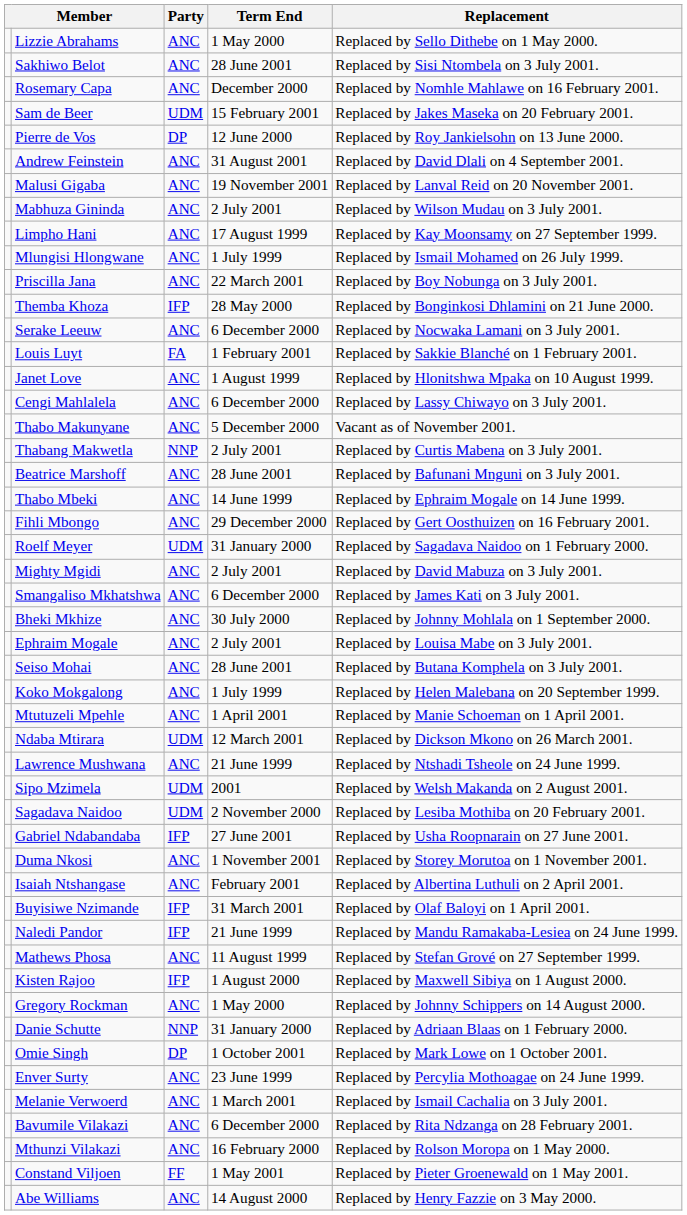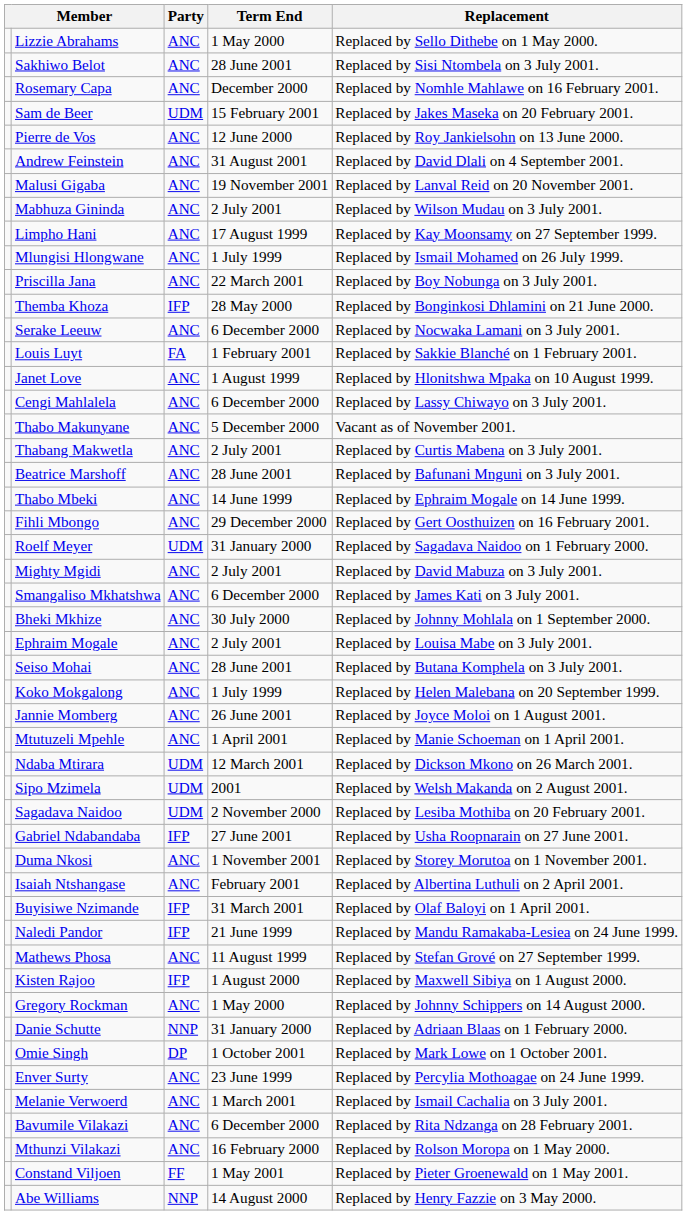(177, 137) DP -> (184, 137) ANC
(183, 450) NNP -> (184, 450) ANC
+ row: (66, 715)
- row: (80, 763)
(184, 1197) ANC -> (183, 1197) NNP
